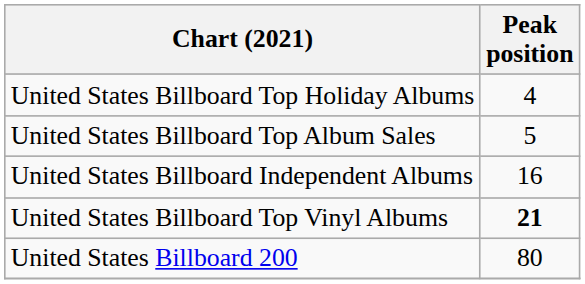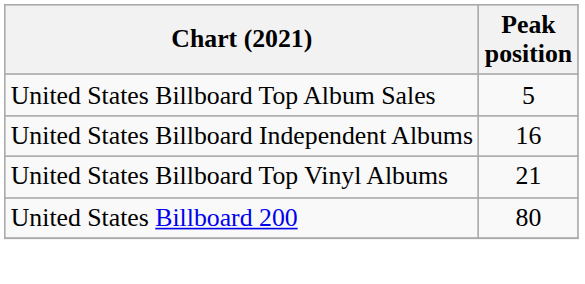- row: (243, 94)
(530, 217) bold -> (528, 176) normal
